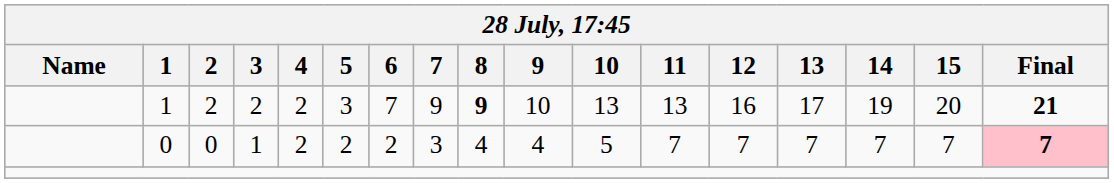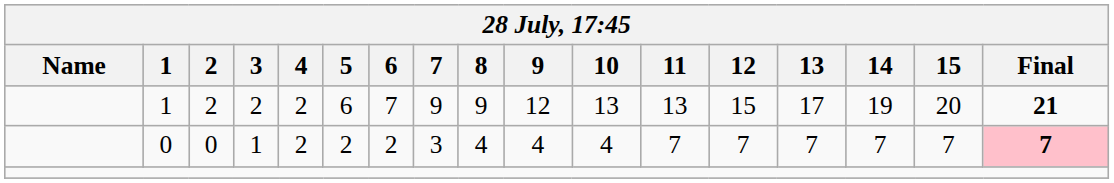(346, 105) 3 -> (346, 105) 6
(481, 105) bold -> (481, 105) normal
(538, 105) 10 -> (538, 105) 12
(743, 105) 16 -> (743, 105) 15
(606, 145) 5 -> (606, 145) 4
